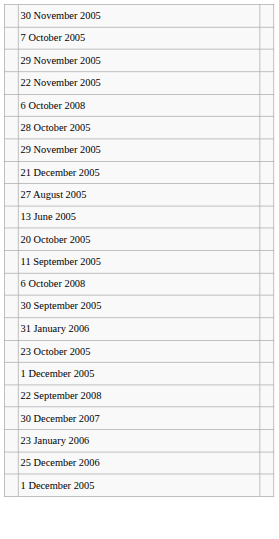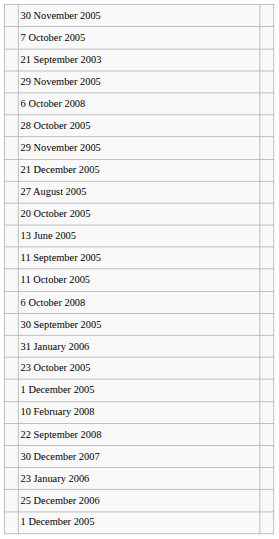+ row: (11, 60)
- row: (11, 83)
rows swapped: (11, 217) <-> (11, 239)
+ row: (11, 280)
+ row: (11, 412)
